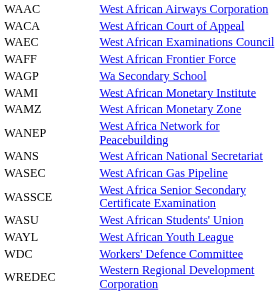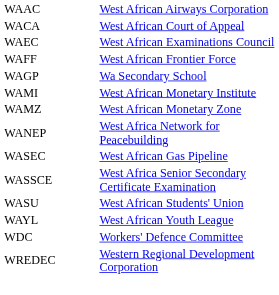- row: (22, 156)
